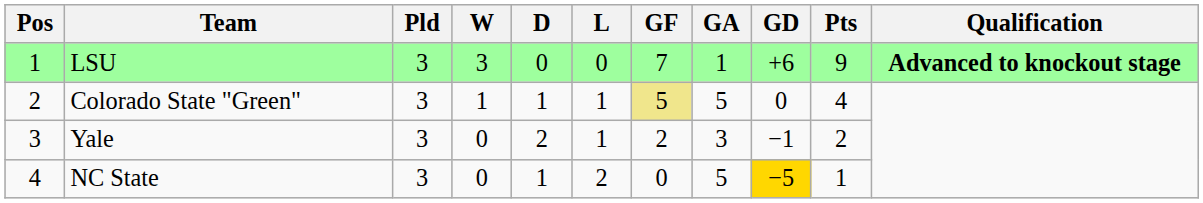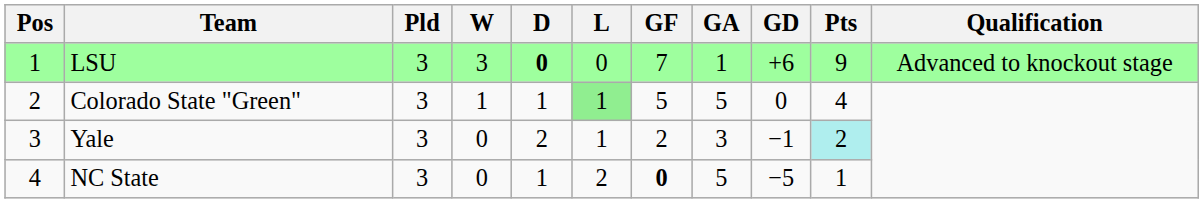(542, 62) normal -> (542, 62) bold
(1035, 62) bold -> (1035, 62) normal
(602, 100) no background -> (602, 100) lightgreen background
(661, 100) khaki background -> (661, 100) no background
(841, 139) no background -> (841, 139) paleturquoise background
(661, 178) normal -> (661, 178) bold
(781, 178) gold background -> (781, 178) no background
